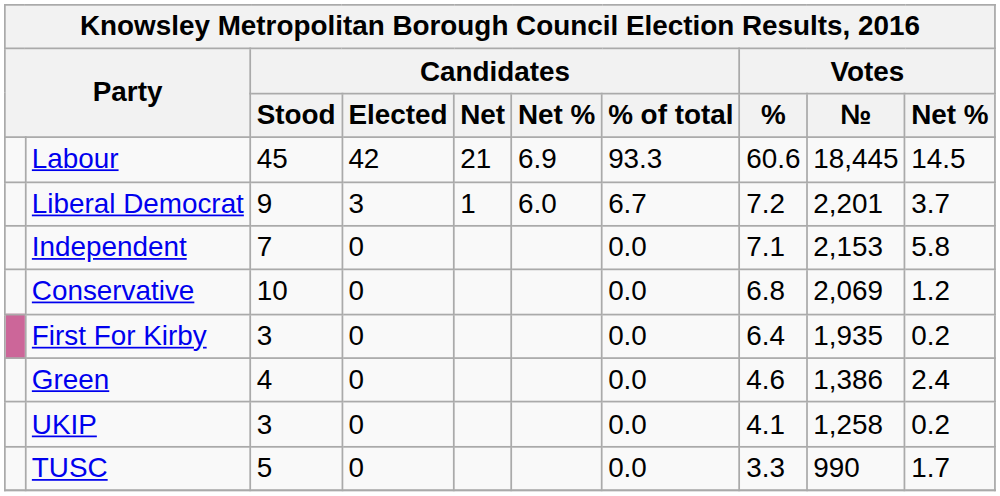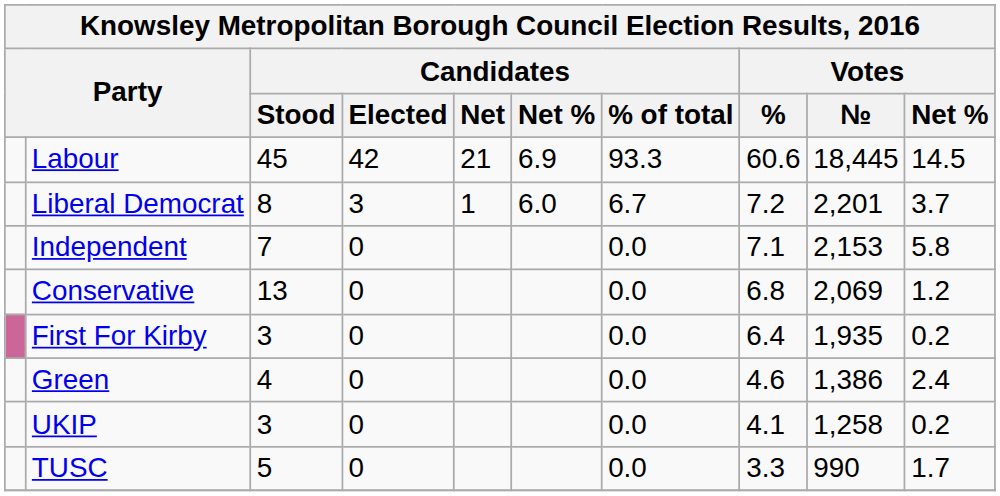(264, 203) 9 -> (264, 203) 8
(272, 291) 10 -> (272, 291) 13
